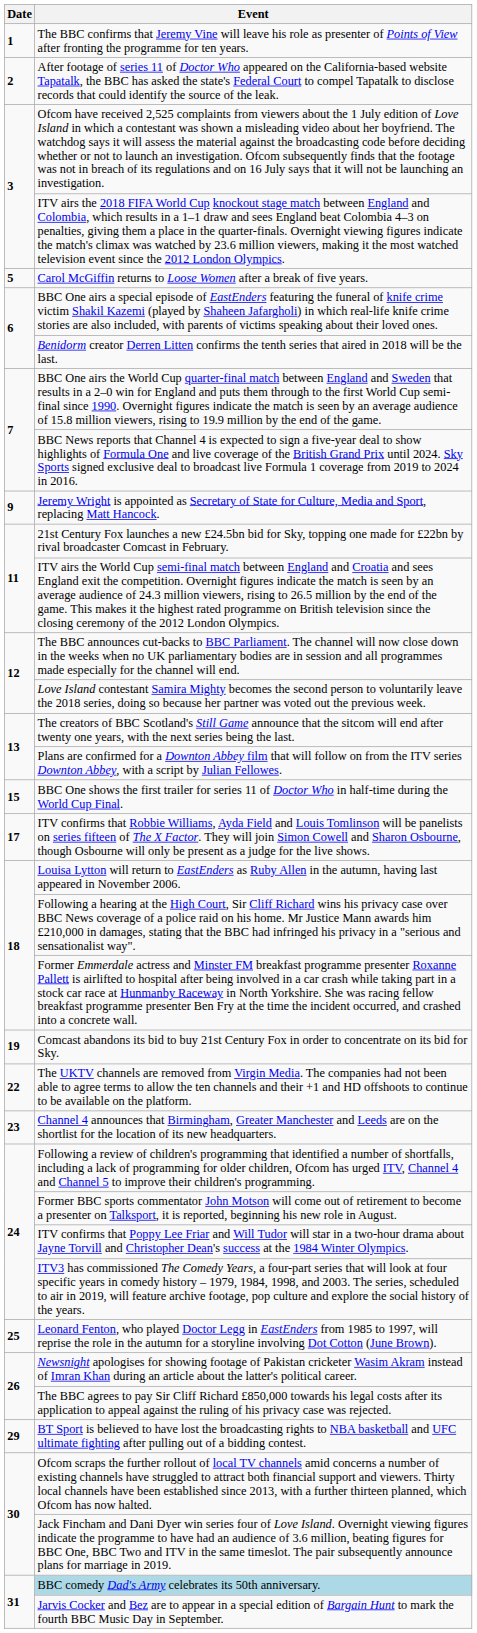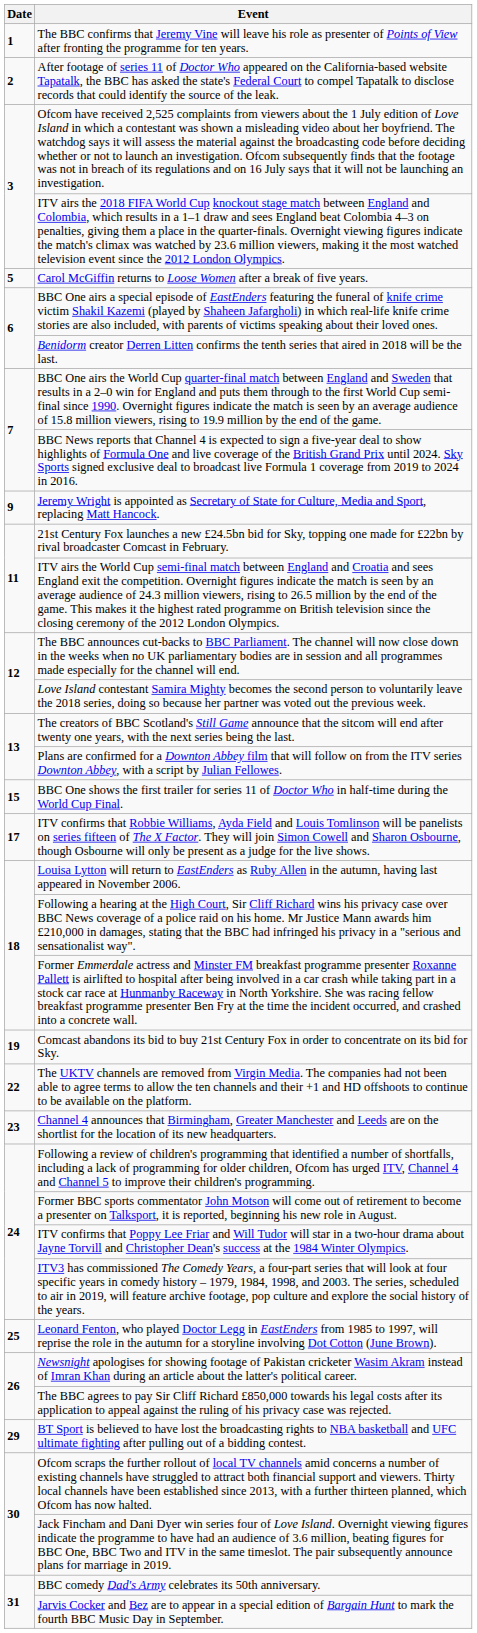(179, 1585) lightblue background -> (179, 1585) no background
